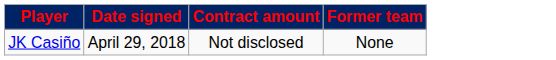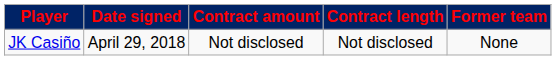+ column: (385, 17)
